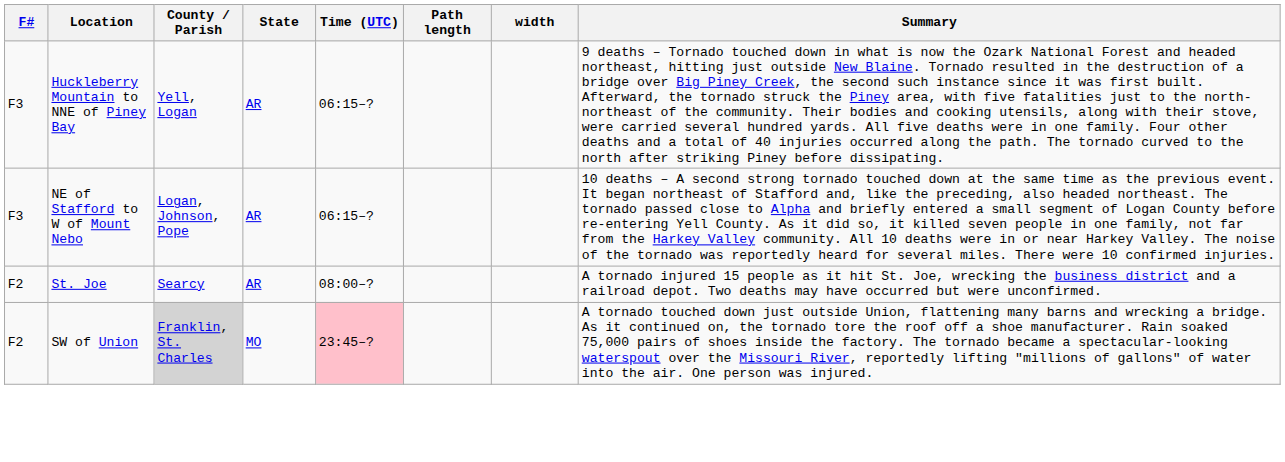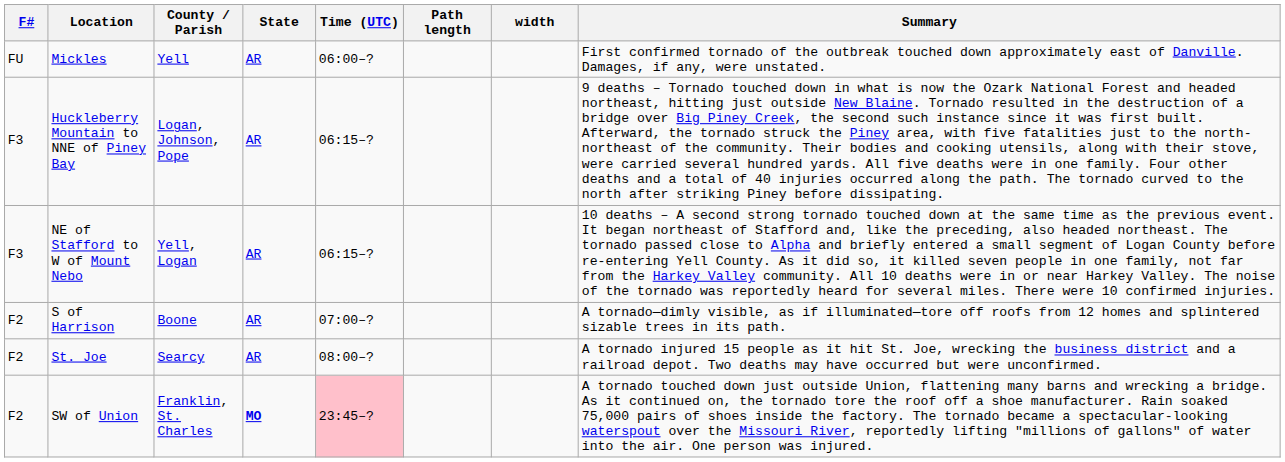+ row: (79, 59)
(177, 105) Yell, Logan -> (189, 141) Logan, Johnson, Pope
(189, 217) Logan, Johnson, Pope -> (177, 254) Yell, Logan
+ row: (83, 320)
(193, 343) lightgrey background -> (193, 416) no background
(254, 343) normal -> (254, 416) bold
